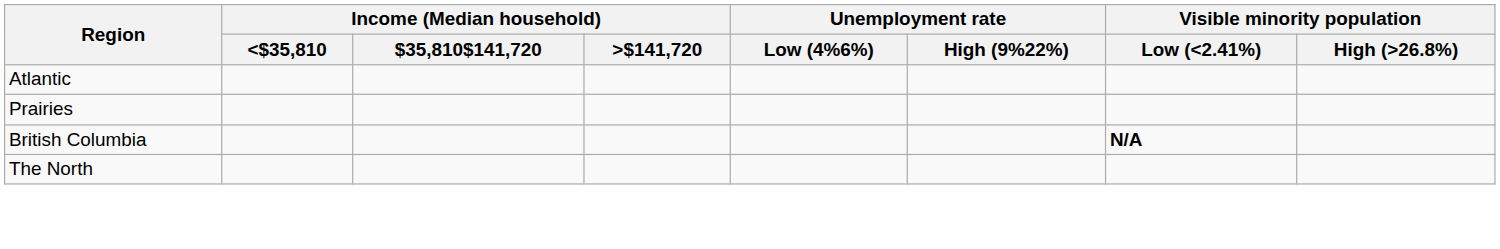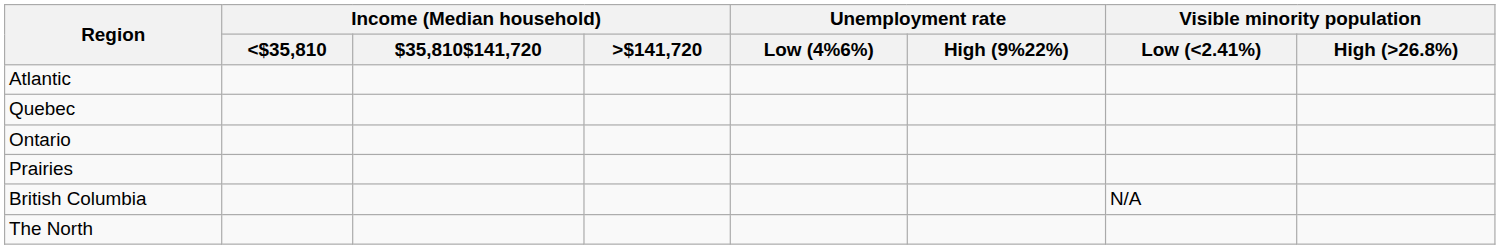+ row: (42, 109)
+ row: (40, 139)
(1126, 139) bold -> (1126, 199) normal
